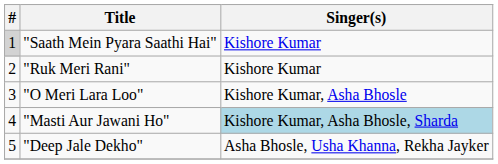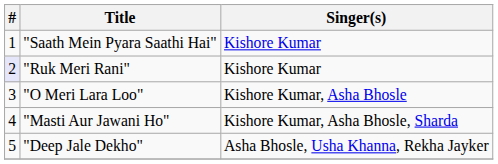(12, 43) lightgrey background -> (12, 43) no background
(12, 69) no background -> (12, 69) lavender background
(341, 120) lightblue background -> (341, 120) no background
